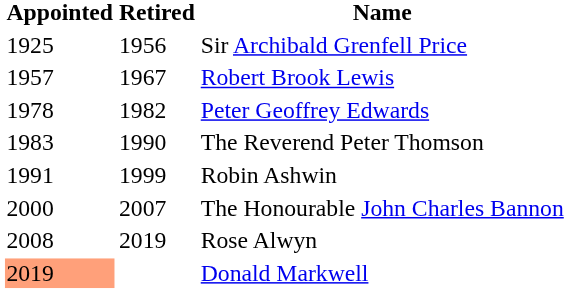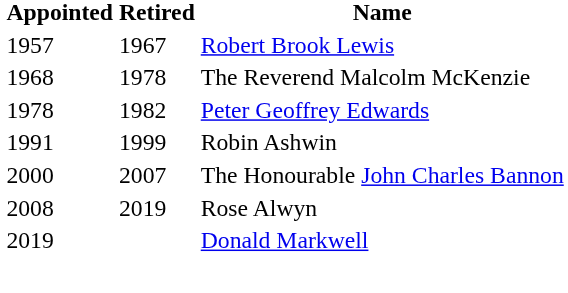- row: (334, 45)
+ row: (365, 77)
- row: (342, 142)
(30, 273) lightsalmon background -> (30, 240) no background
